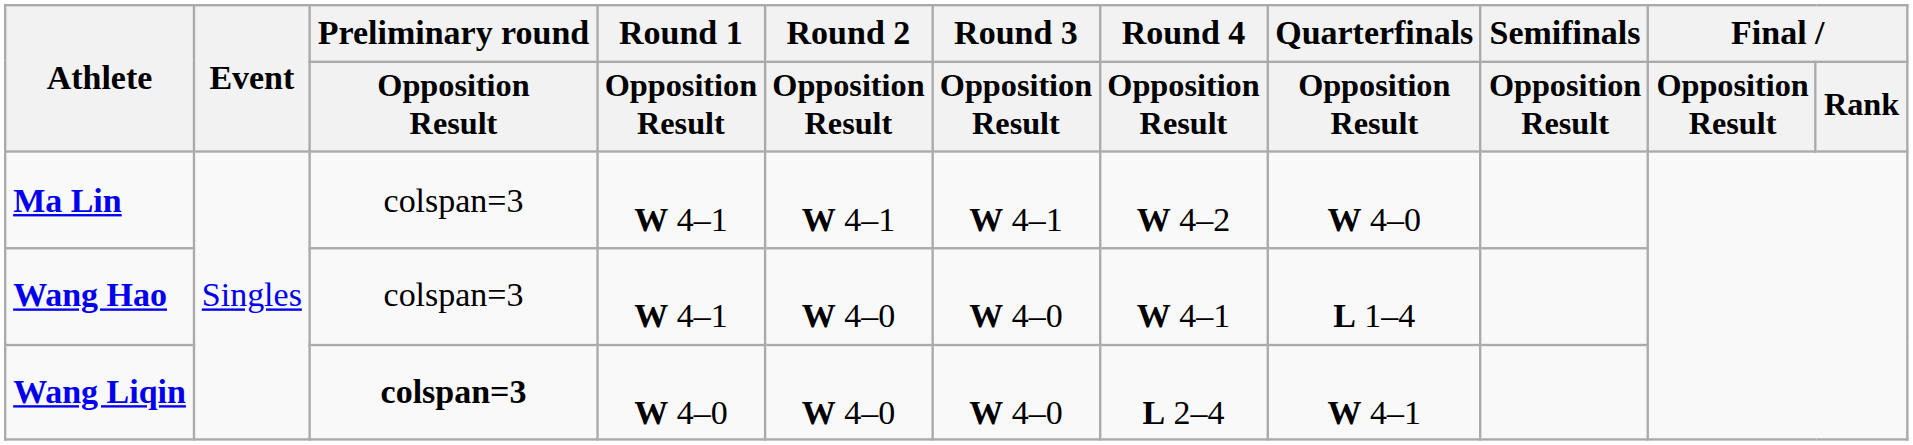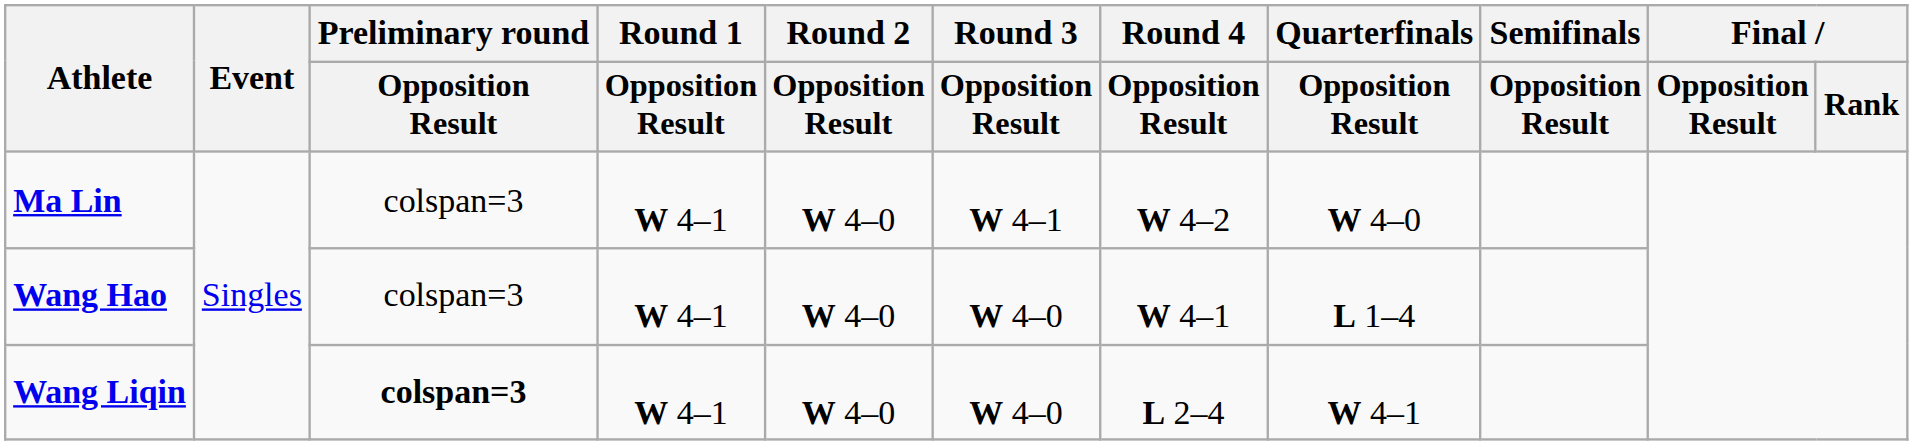(848, 219) W 4–1 -> (848, 219) W 4–0
(681, 412) W 4–0 -> (681, 412) W 4–1
